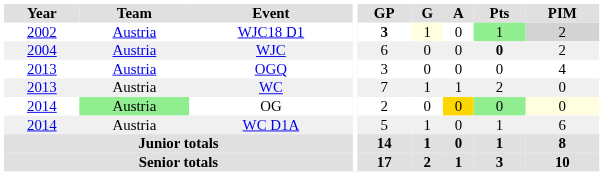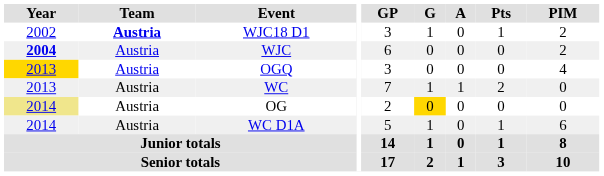(134, 31) normal -> (137, 31) bold
(384, 31) bold -> (388, 31) normal
(427, 31) lightyellow background -> (430, 31) no background
(499, 31) lightgreen background -> (501, 31) no background
(562, 31) lightgrey background -> (563, 31) no background
(42, 50) normal -> (41, 50) bold
(499, 50) bold -> (501, 50) normal
(42, 69) no background -> (41, 69) gold background
(42, 106) no background -> (41, 106) khaki background
(134, 106) lightgreen background -> (137, 106) no background
(427, 106) no background -> (430, 106) gold background
(458, 106) gold background -> (461, 106) no background
(499, 106) lightgreen background -> (501, 106) no background
(562, 106) lightyellow background -> (563, 106) no background
